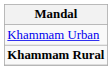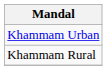(56, 55) bold -> (52, 55) normal
